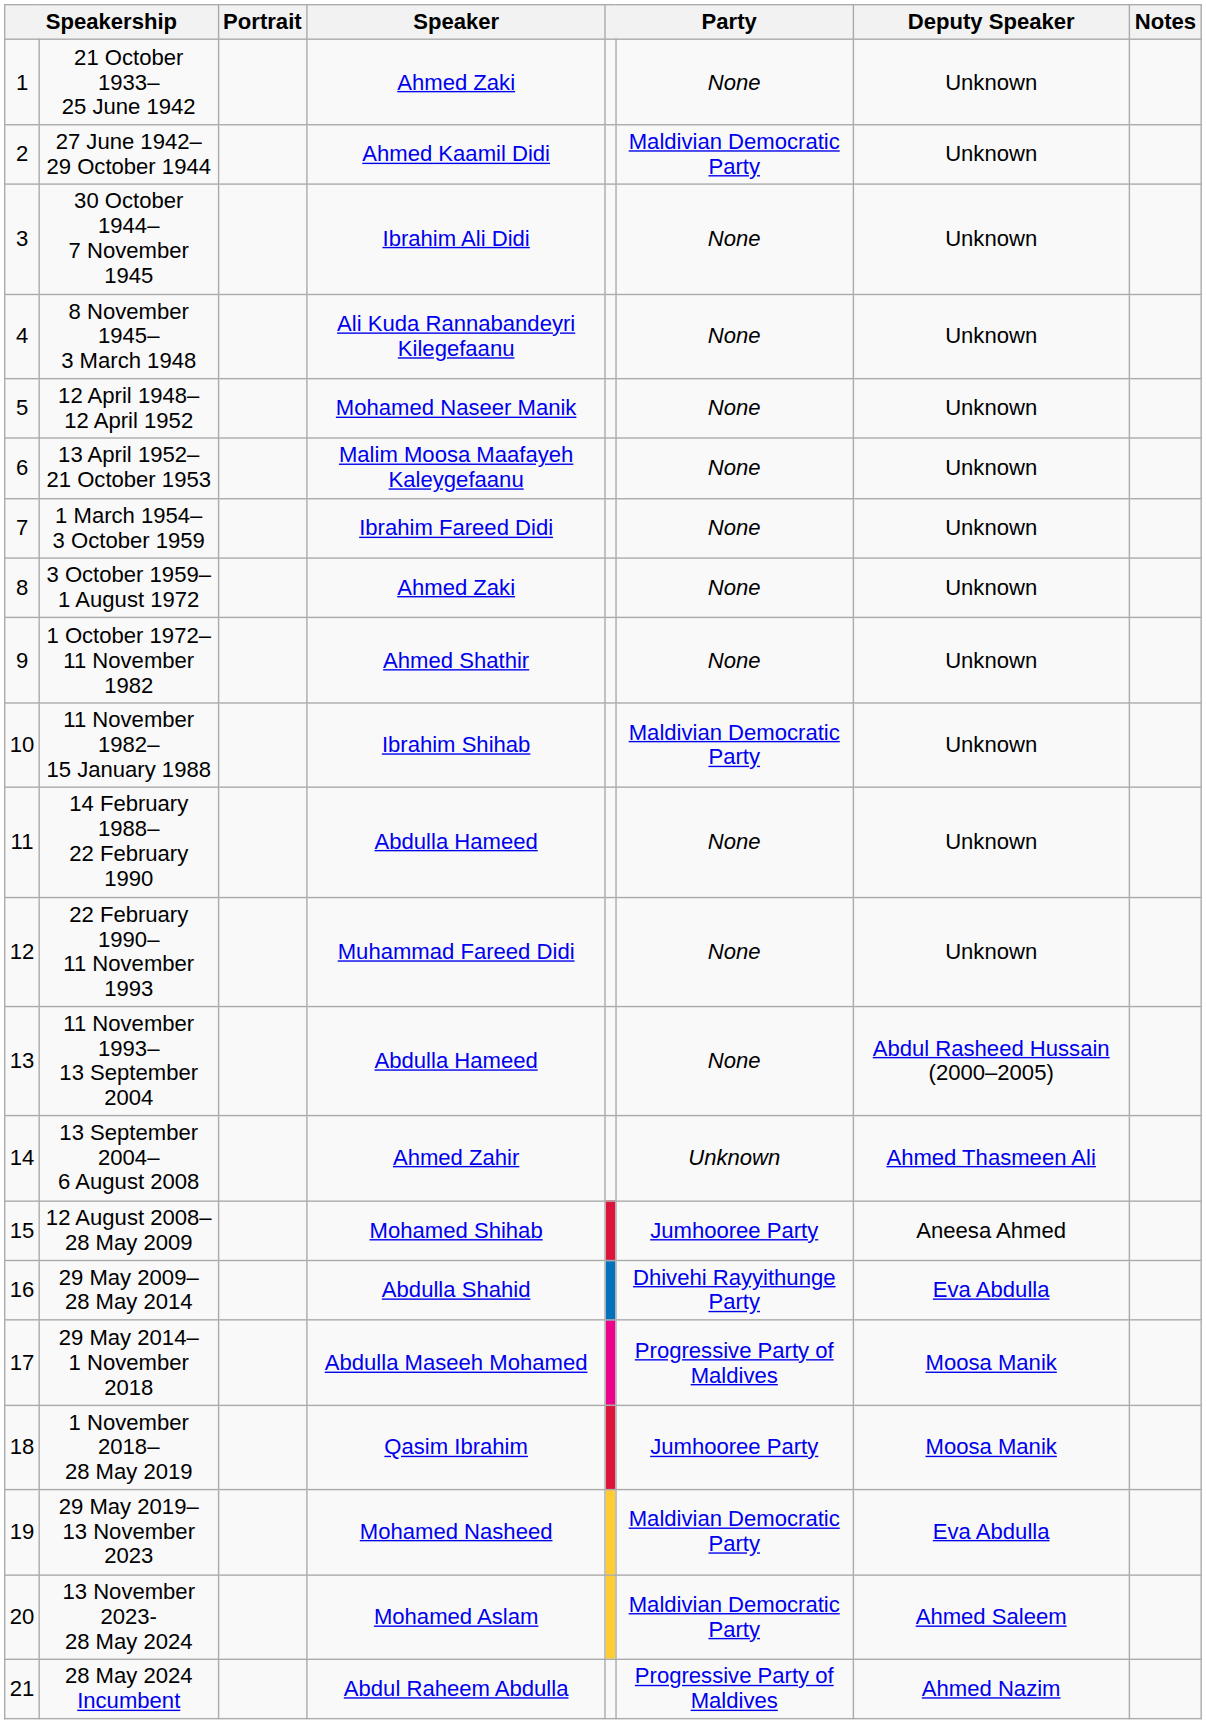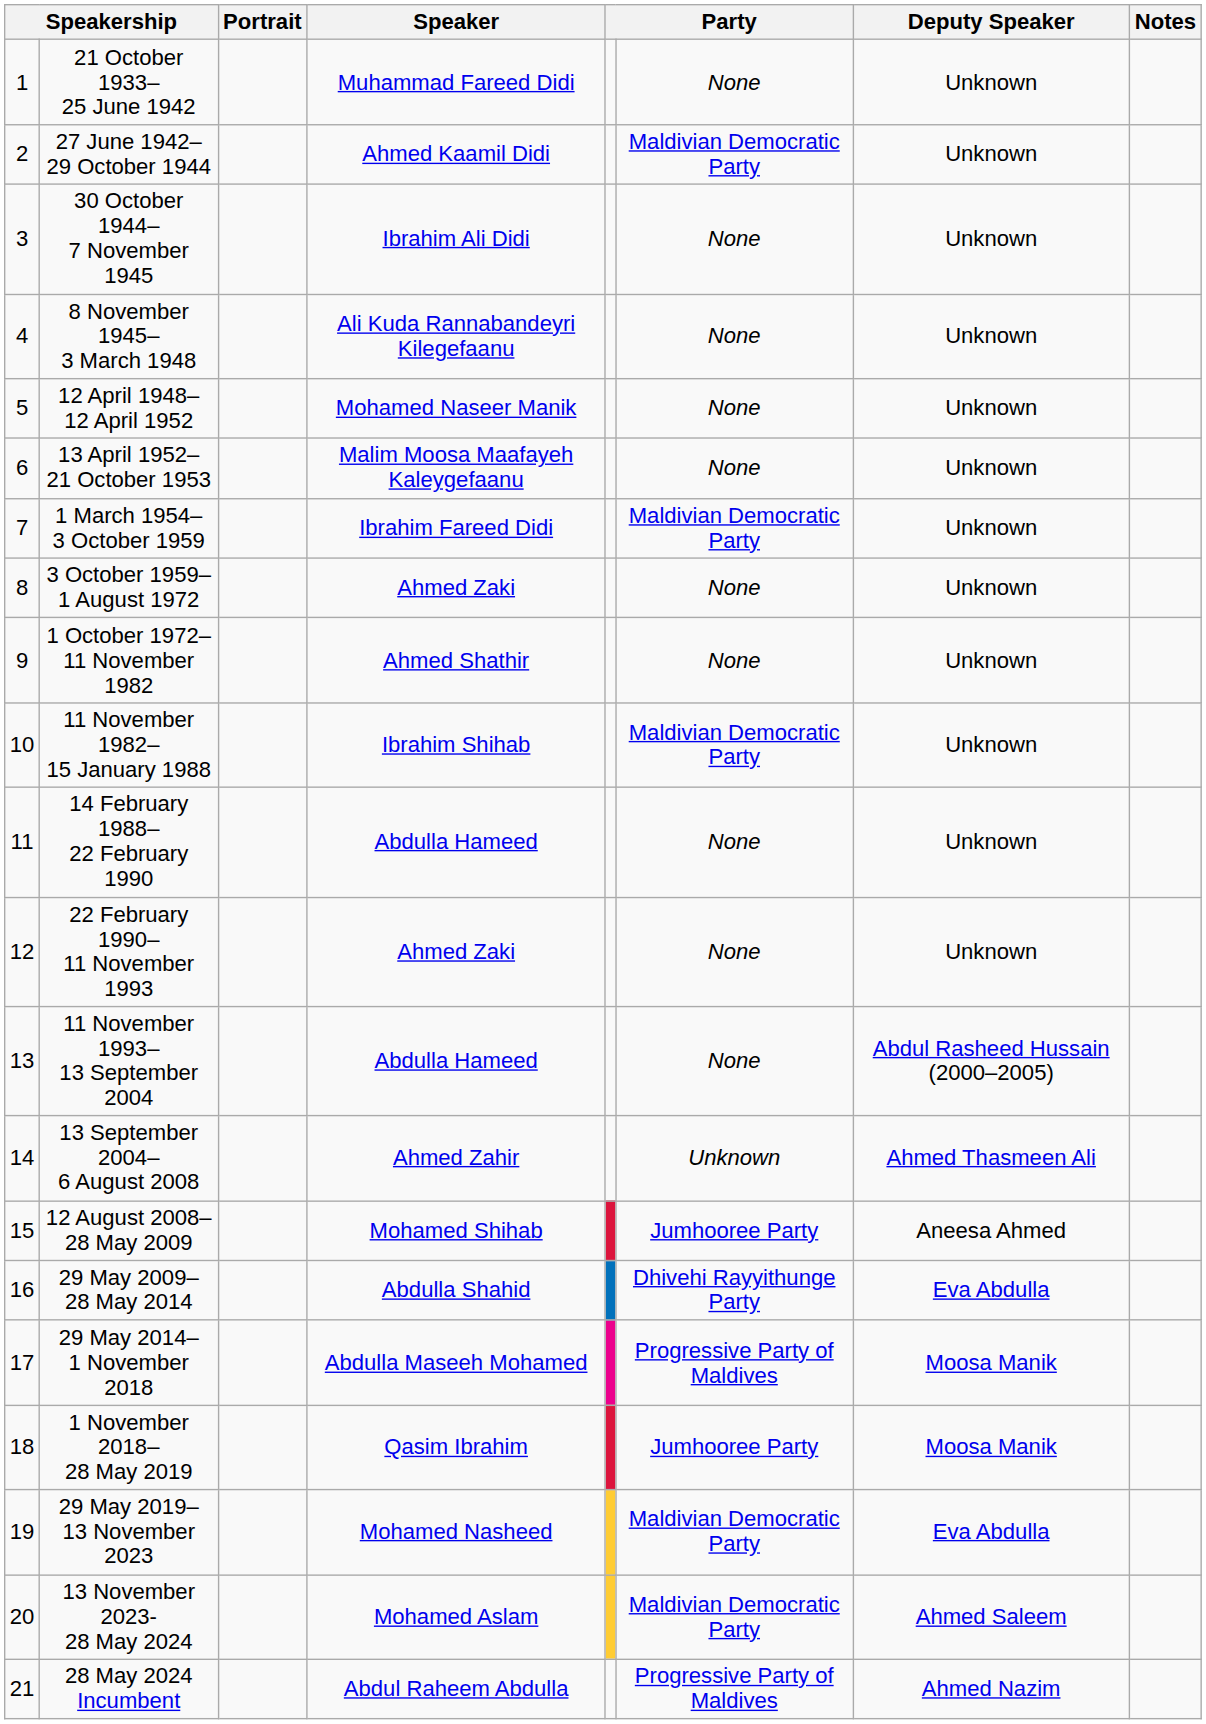(456, 81) Ahmed Zaki -> (456, 81) Muhammad Fareed Didi
(734, 527) None -> (734, 527) Maldivian Democratic Party
(456, 951) Muhammad Fareed Didi -> (456, 951) Ahmed Zaki
